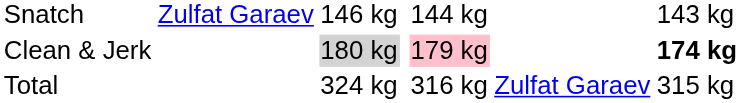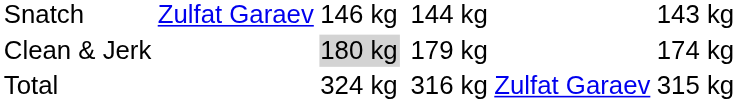(449, 50) pink background -> (449, 50) no background
(697, 50) bold -> (695, 50) normal
